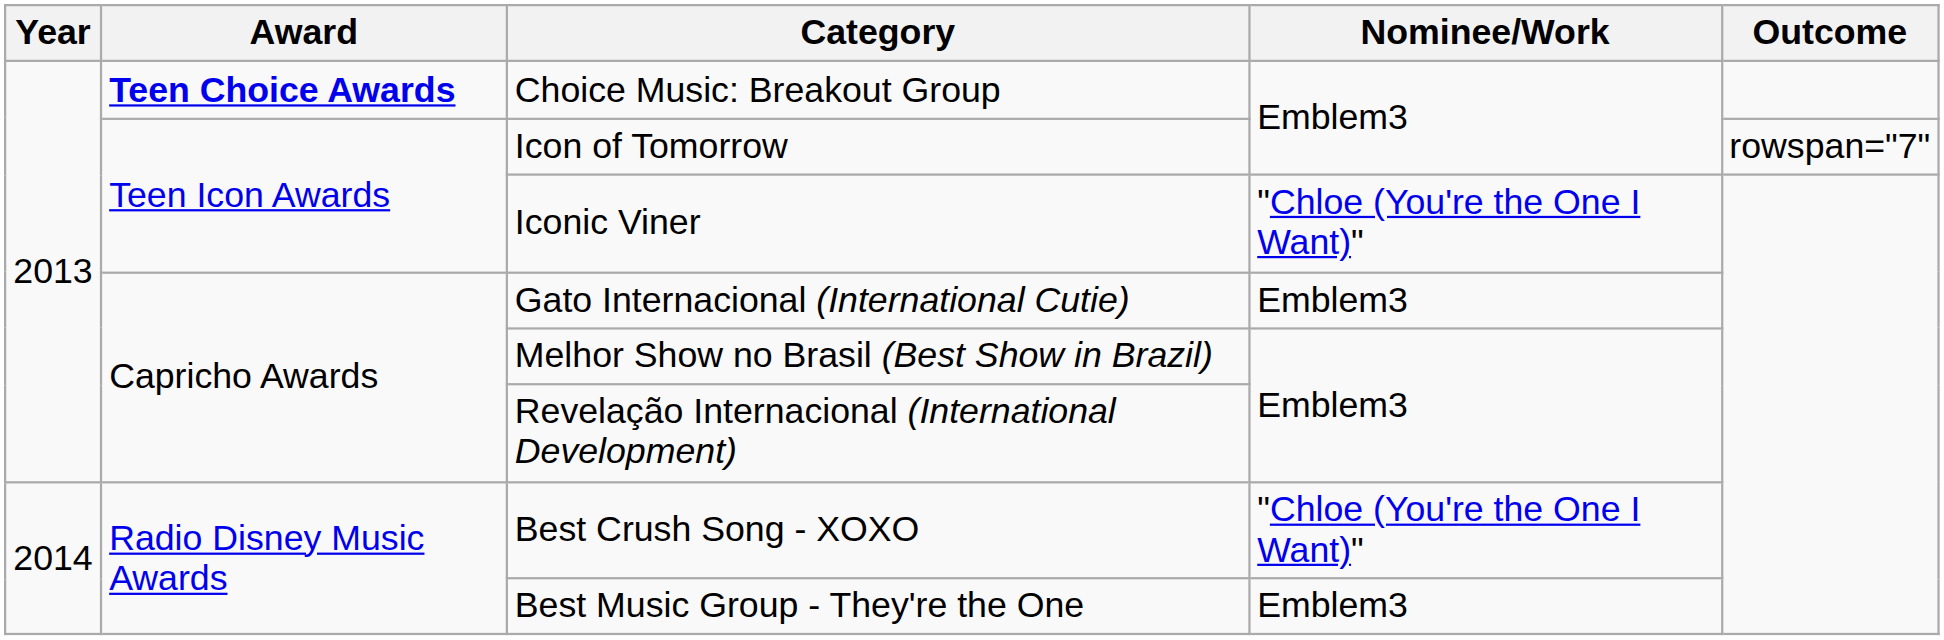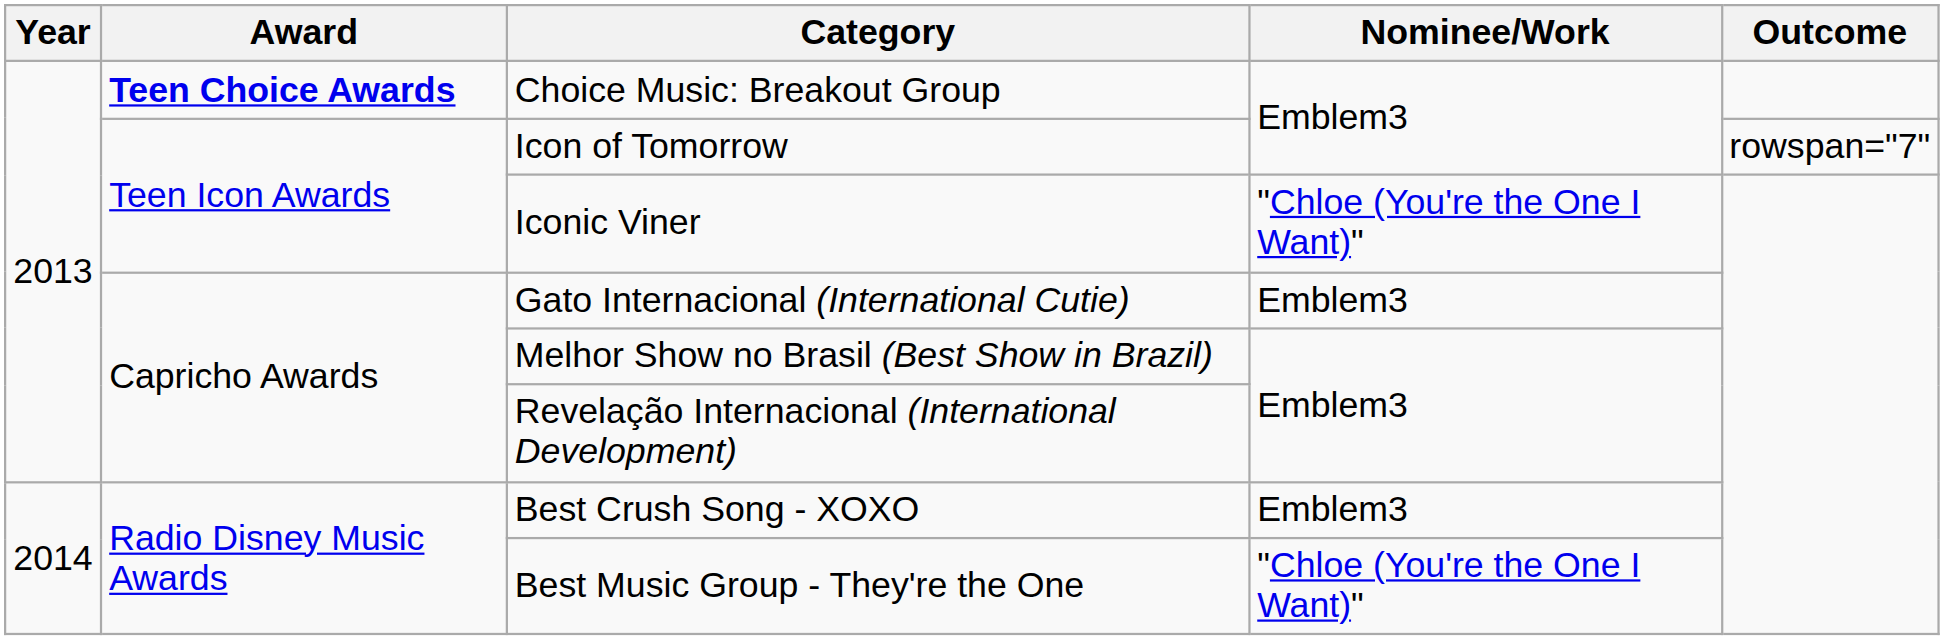(1449, 529) "Chloe (You're the One I Want)" -> (1333, 509) Emblem3
(1333, 605) Emblem3 -> (1449, 585) "Chloe (You're the One I Want)"
